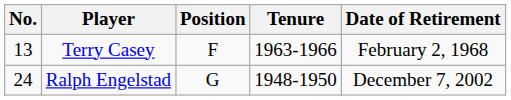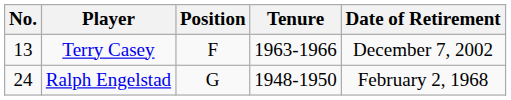(423, 49) February 2, 1968 -> (423, 49) December 7, 2002
(423, 79) December 7, 2002 -> (423, 79) February 2, 1968
